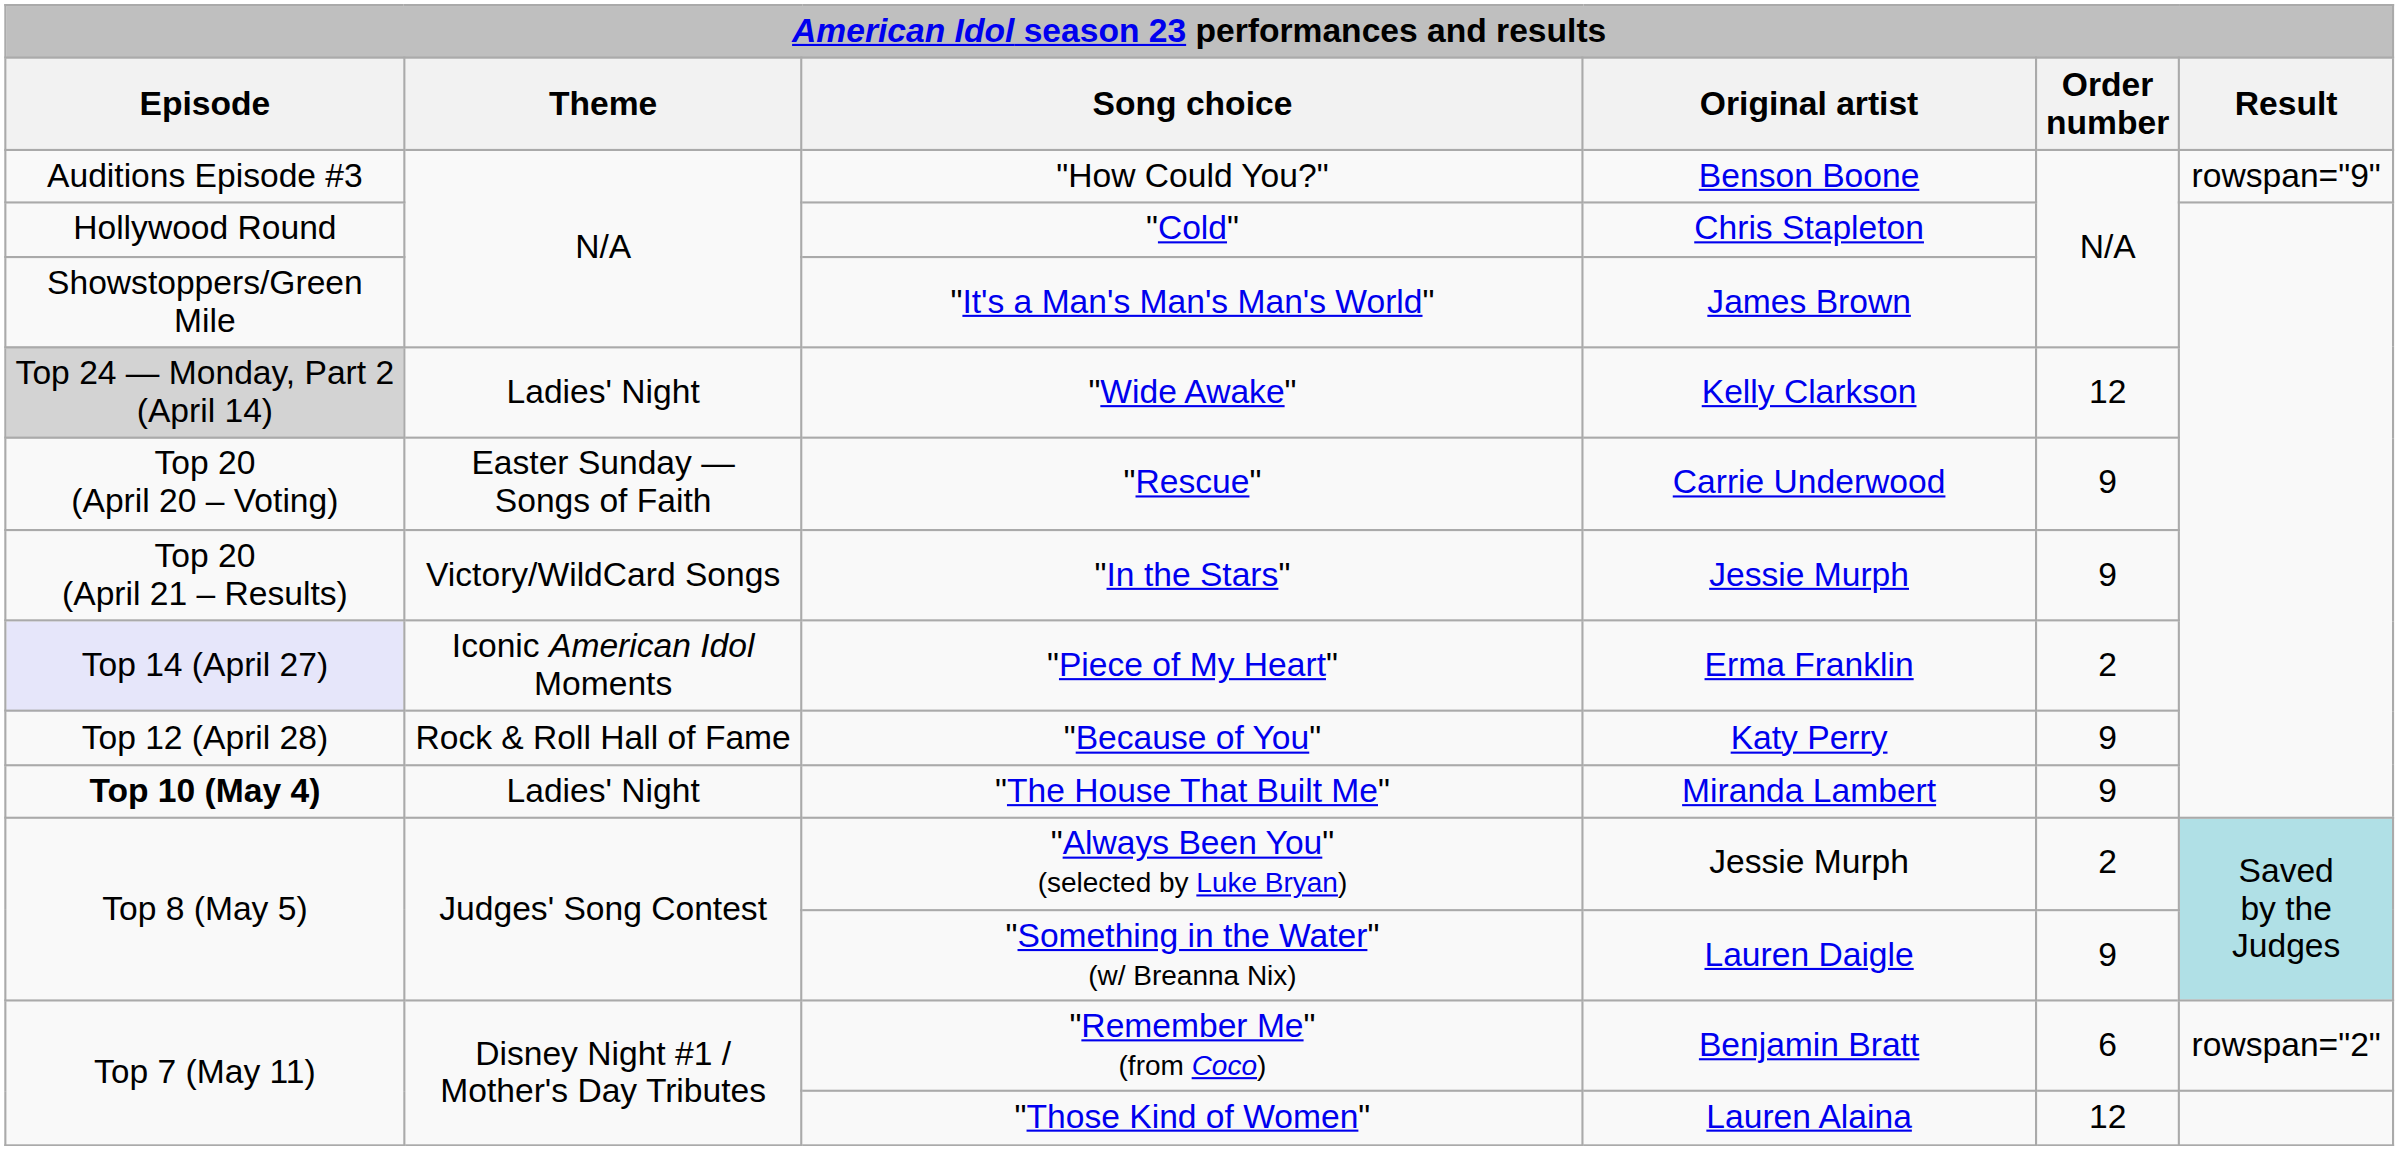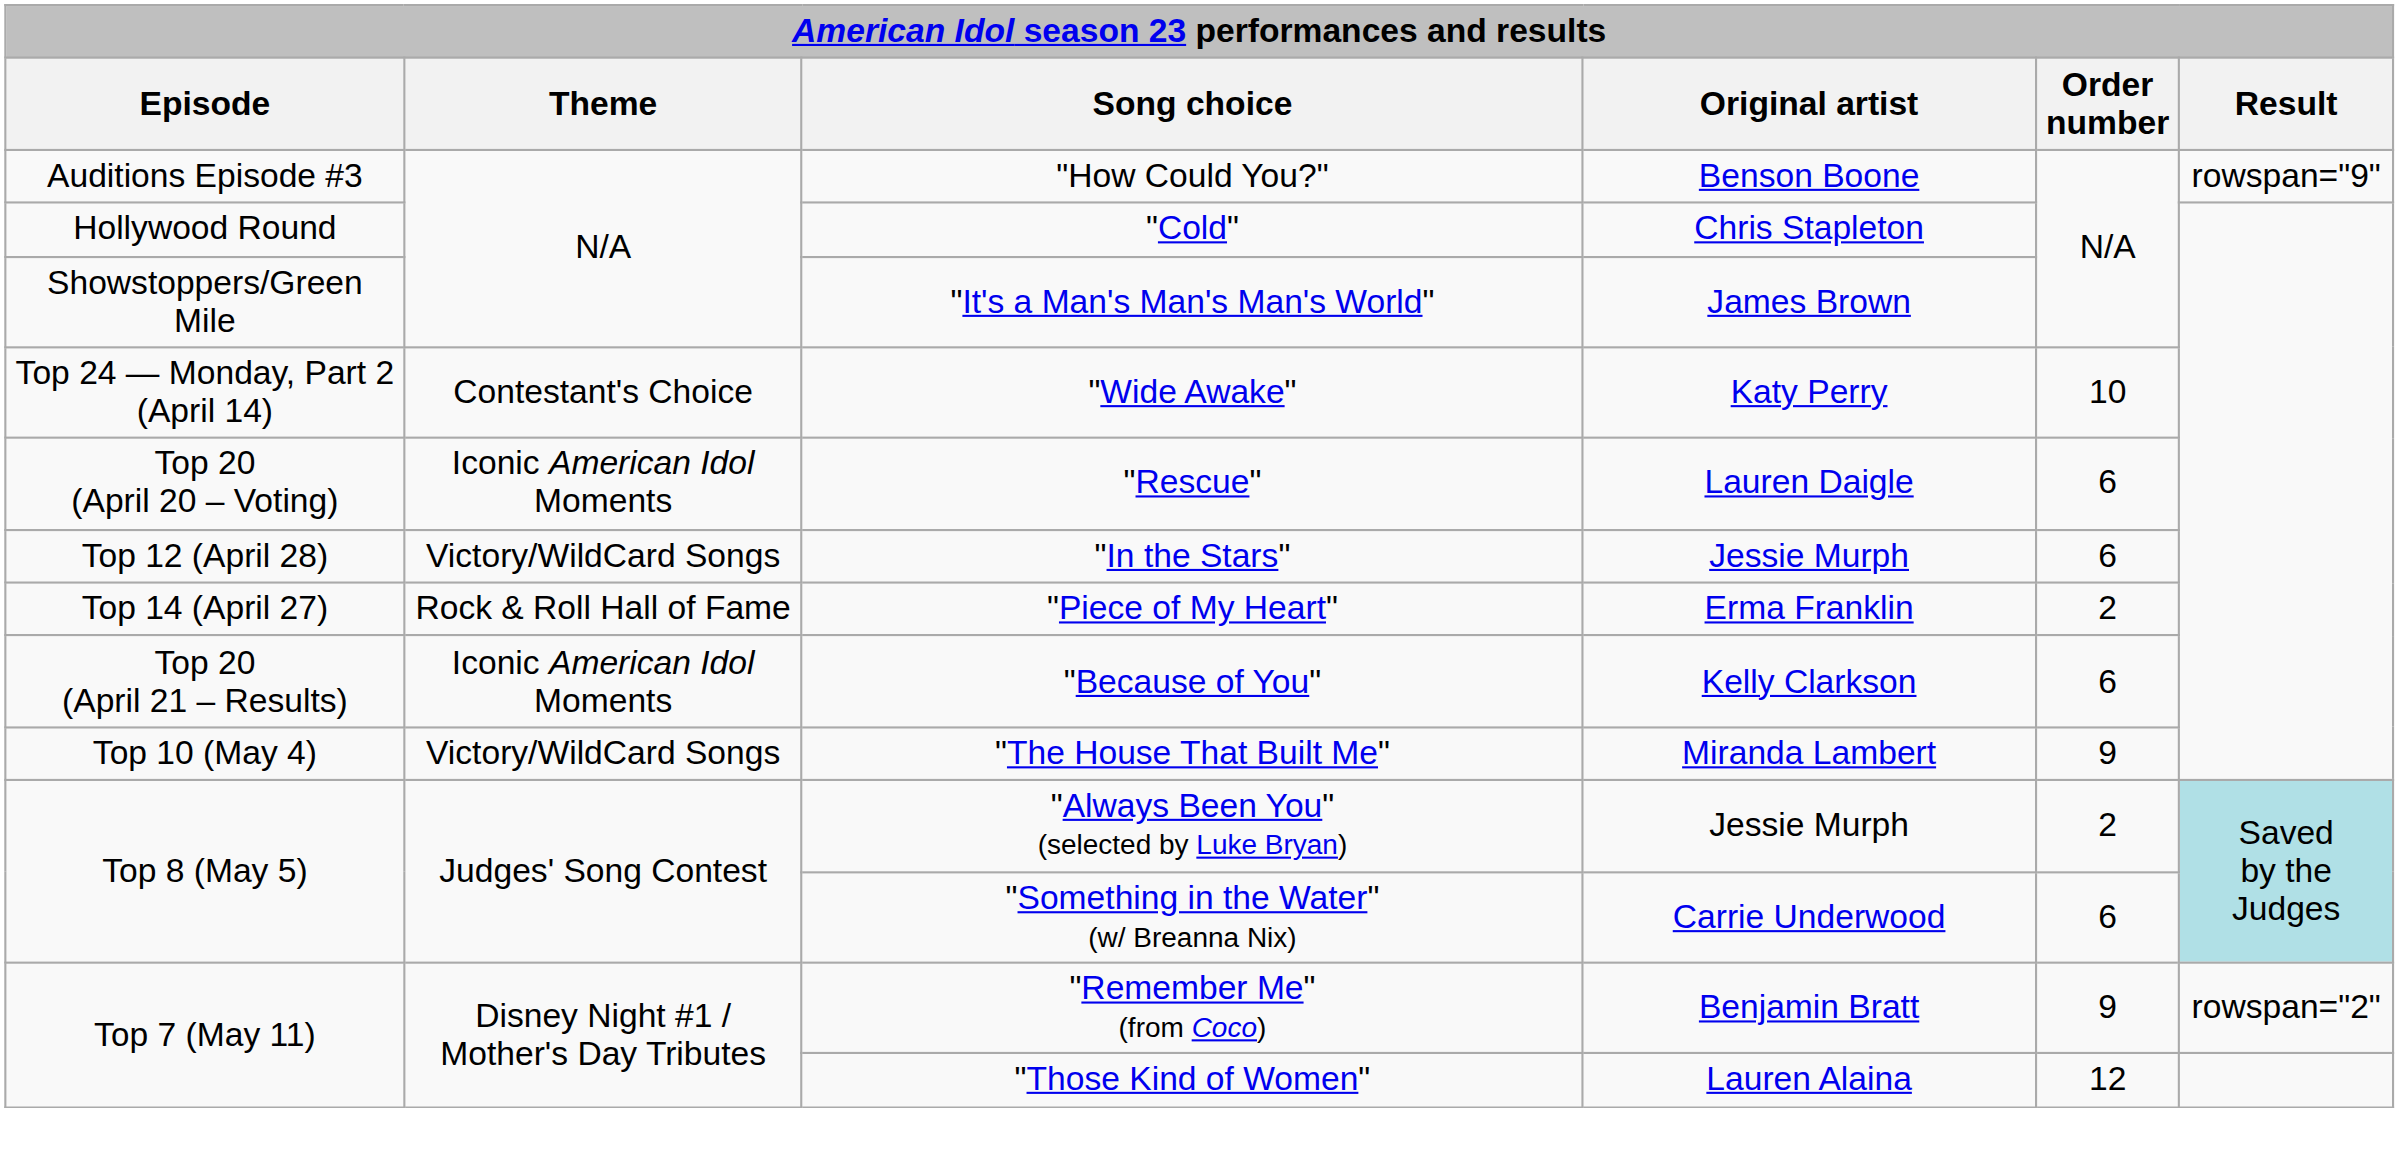(205, 392) lightgrey background -> (205, 392) no background
(603, 392) Ladies' Night -> (603, 392) Contestant's Choice
(1809, 392) Kelly Clarkson -> (1809, 392) Katy Perry
(2108, 392) 12 -> (2108, 392) 10
(603, 483) Easter Sunday — Songs of Faith -> (603, 483) Iconic American Idol Moments
(1809, 483) Carrie Underwood -> (1809, 483) Lauren Daigle
(2108, 483) 9 -> (2108, 483) 6
(205, 574) Top 20 (April 21 – Results) -> (205, 555) Top 12 (April 28)
(2108, 574) 9 -> (2108, 555) 6
(205, 665) lavender background -> (205, 608) no background
(603, 665) Iconic American Idol Moments -> (603, 608) Rock & Roll Hall of Fame
(205, 737) Top 12 (April 28) -> (205, 680) Top 20 (April 21 – Results)
(603, 737) Rock & Roll Hall of Fame -> (603, 680) Iconic American Idol Moments
(1809, 737) Katy Perry -> (1809, 680) Kelly Clarkson
(2108, 737) 9 -> (2108, 680) 6
(205, 790) bold -> (205, 753) normal
(603, 790) Ladies' Night -> (603, 753) Victory/WildCard Songs
(1809, 954) Lauren Daigle -> (1809, 916) Carrie Underwood
(2108, 954) 9 -> (2108, 916) 6
(2108, 1045) 6 -> (2108, 1007) 9
